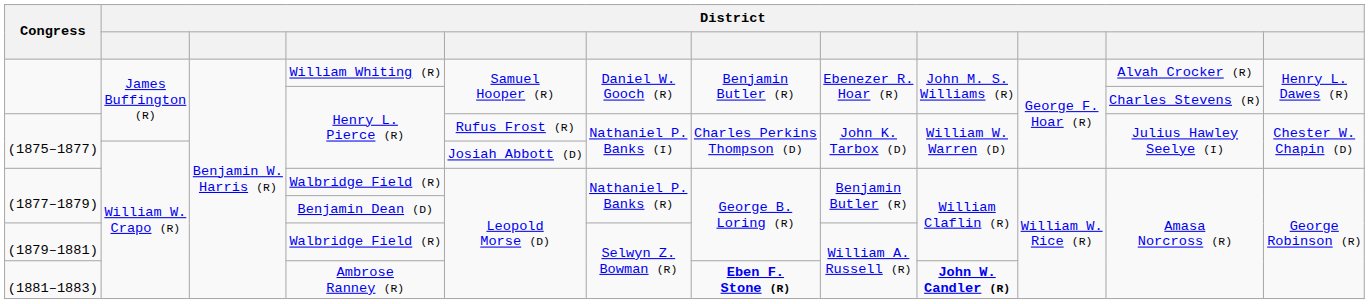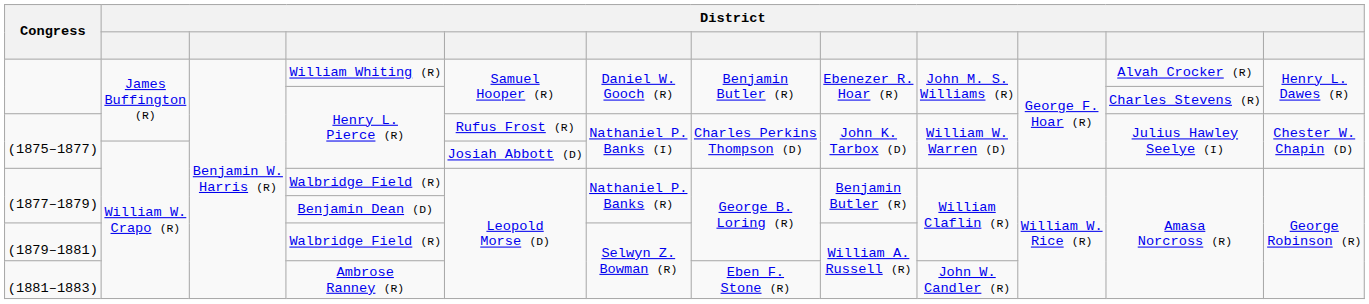(755, 280) bold -> (755, 280) normal
(967, 280) bold -> (967, 280) normal
